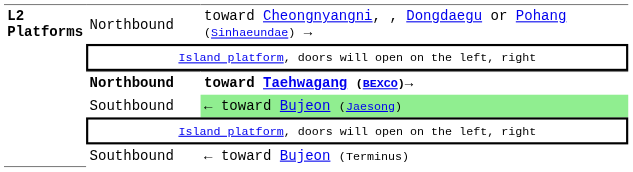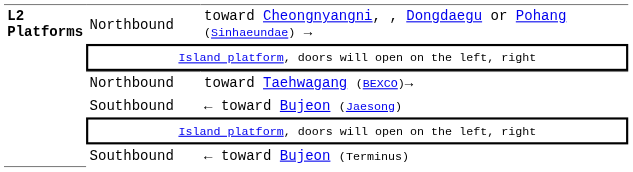(132, 83) bold -> (132, 83) normal
(309, 83) bold -> (309, 83) normal
(303, 106) lightgreen background -> (303, 106) no background
